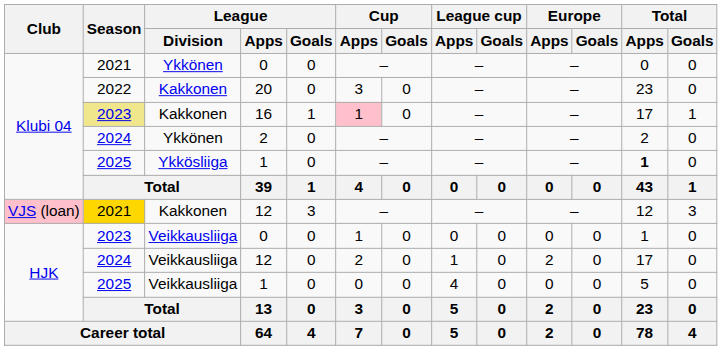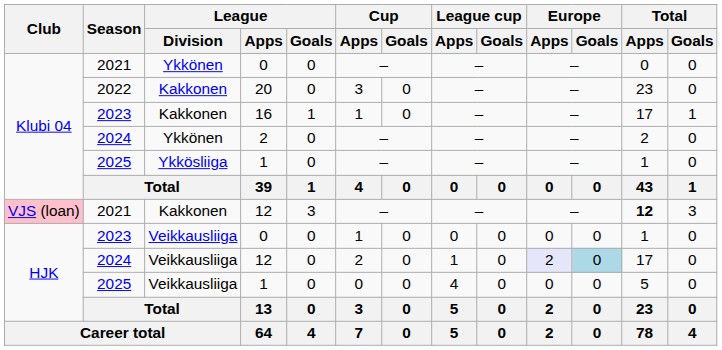(114, 114) khaki background -> (114, 114) no background
(359, 114) pink background -> (359, 114) no background
(645, 162) bold -> (645, 162) normal
(114, 211) gold background -> (114, 211) no background
(645, 211) normal -> (645, 211) bold
(549, 260) no background -> (549, 260) lavender background
(597, 260) no background -> (597, 260) lightblue background
